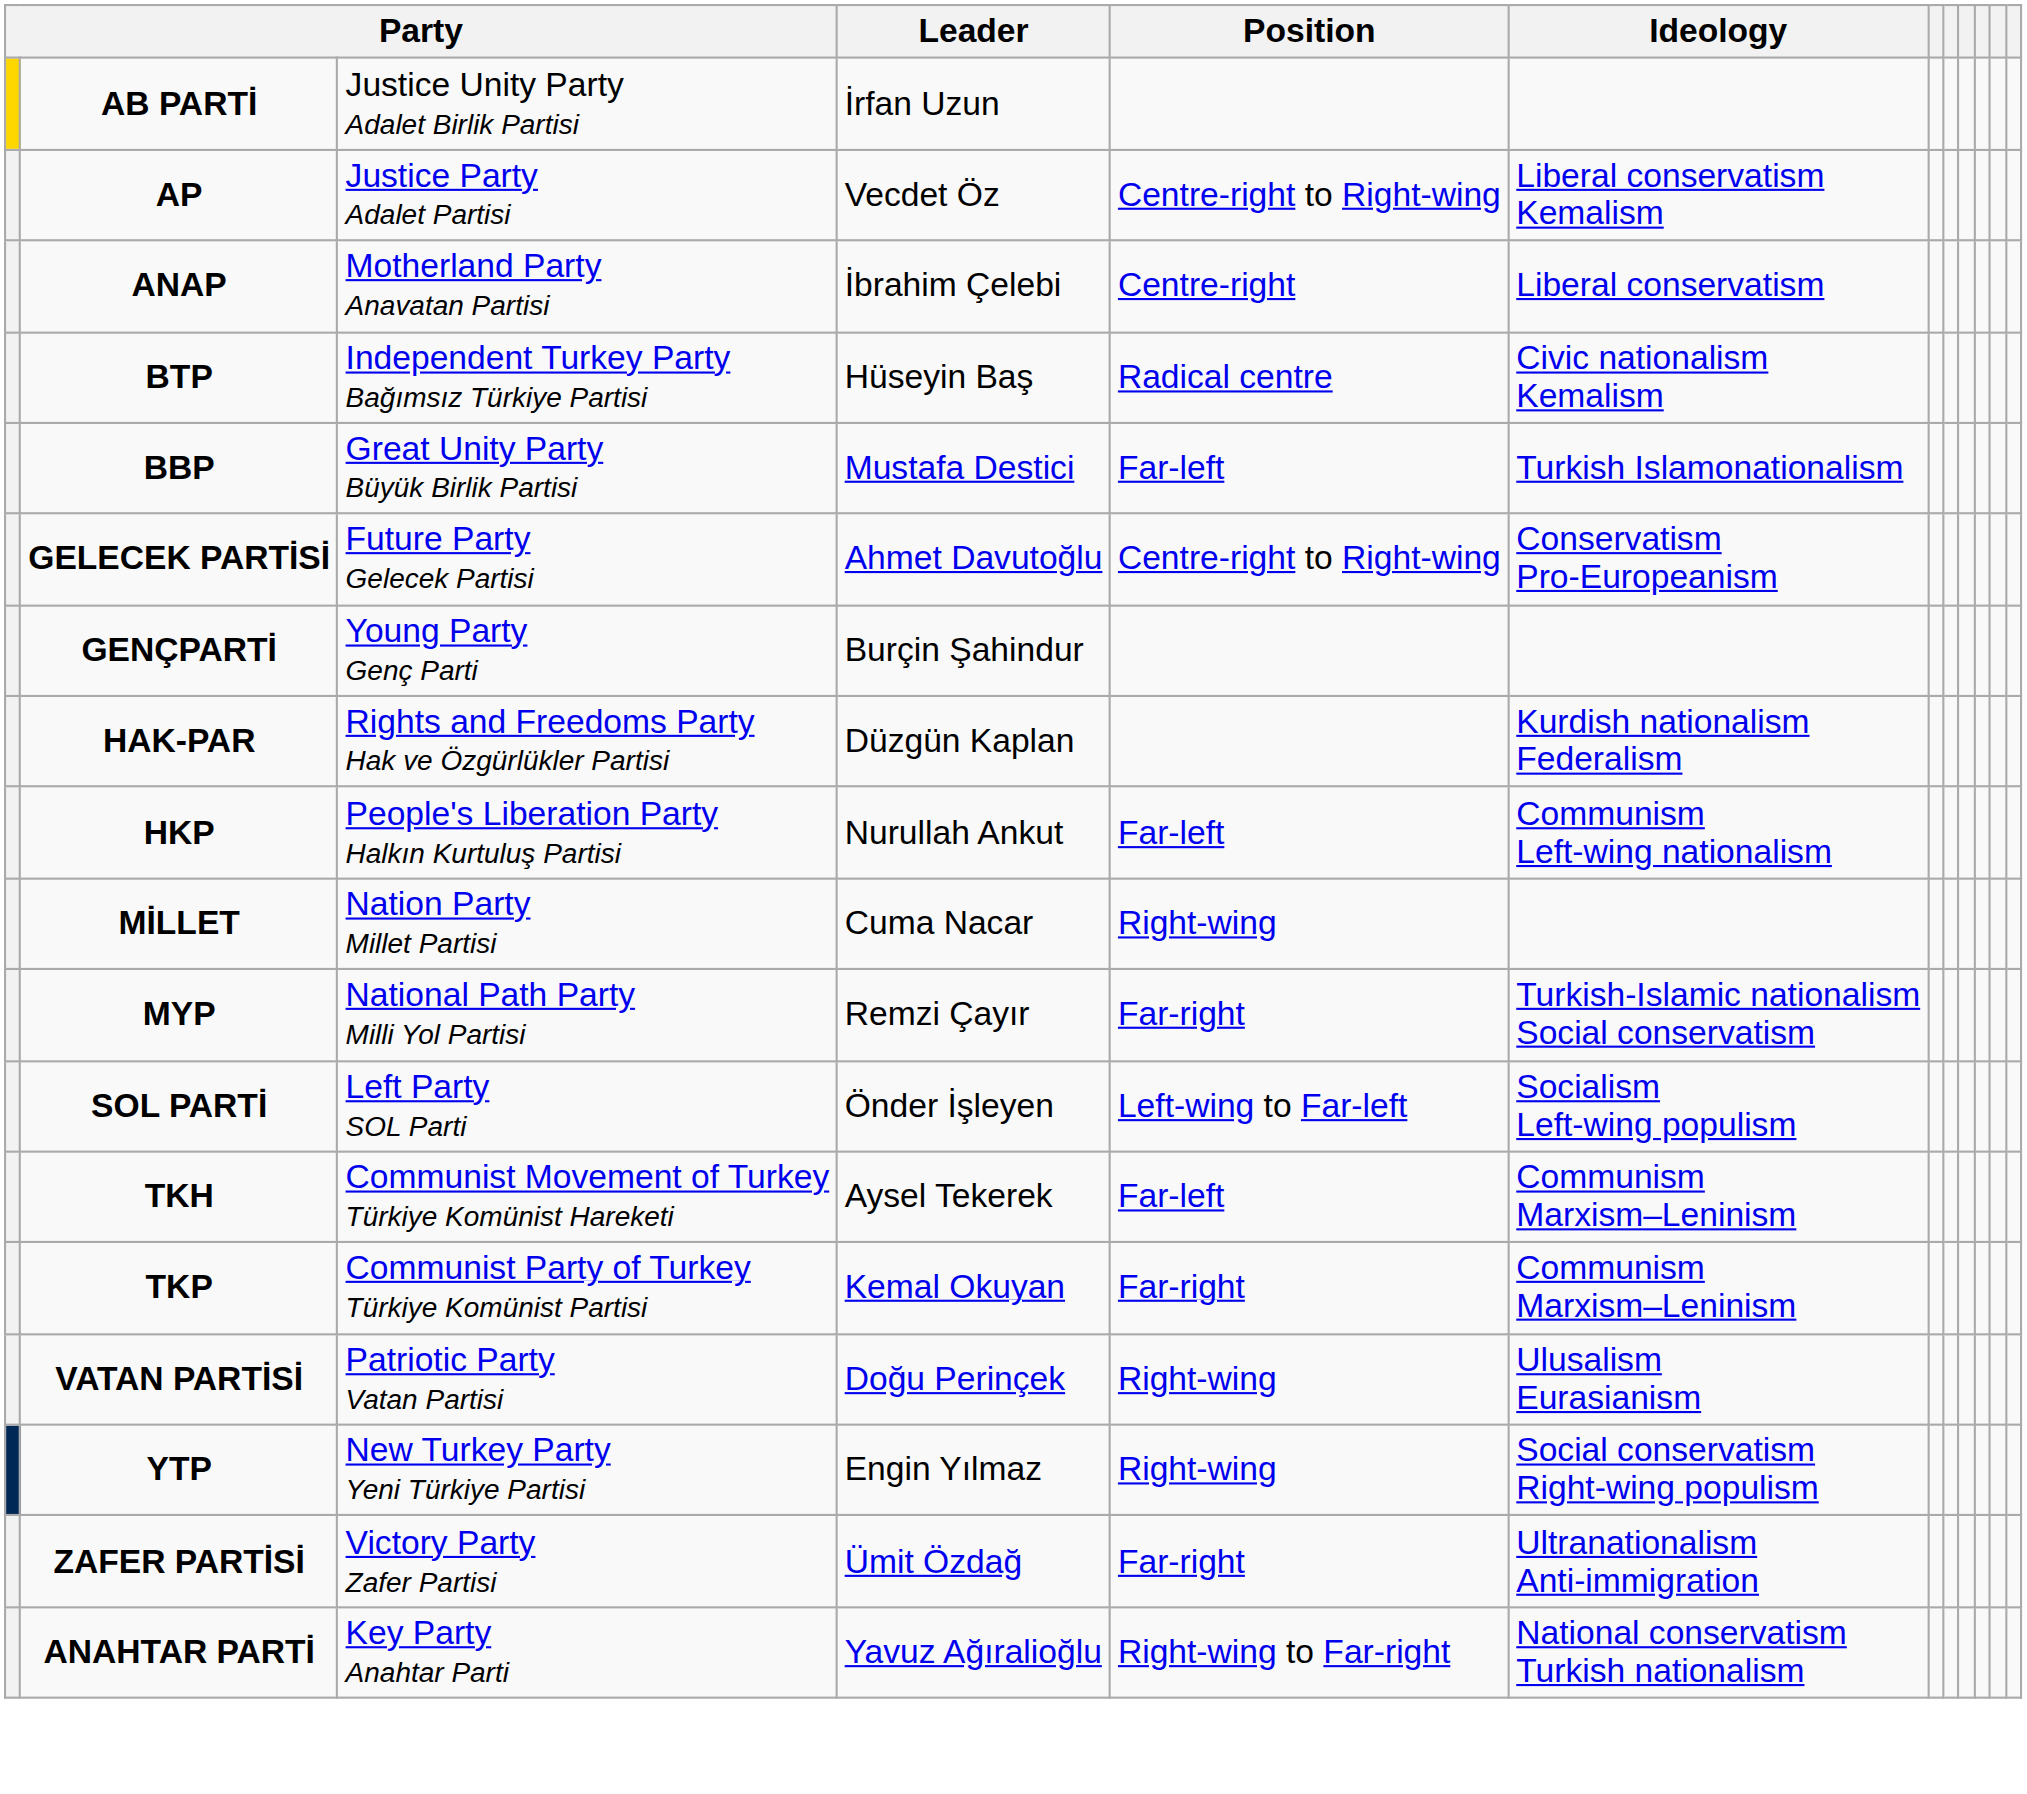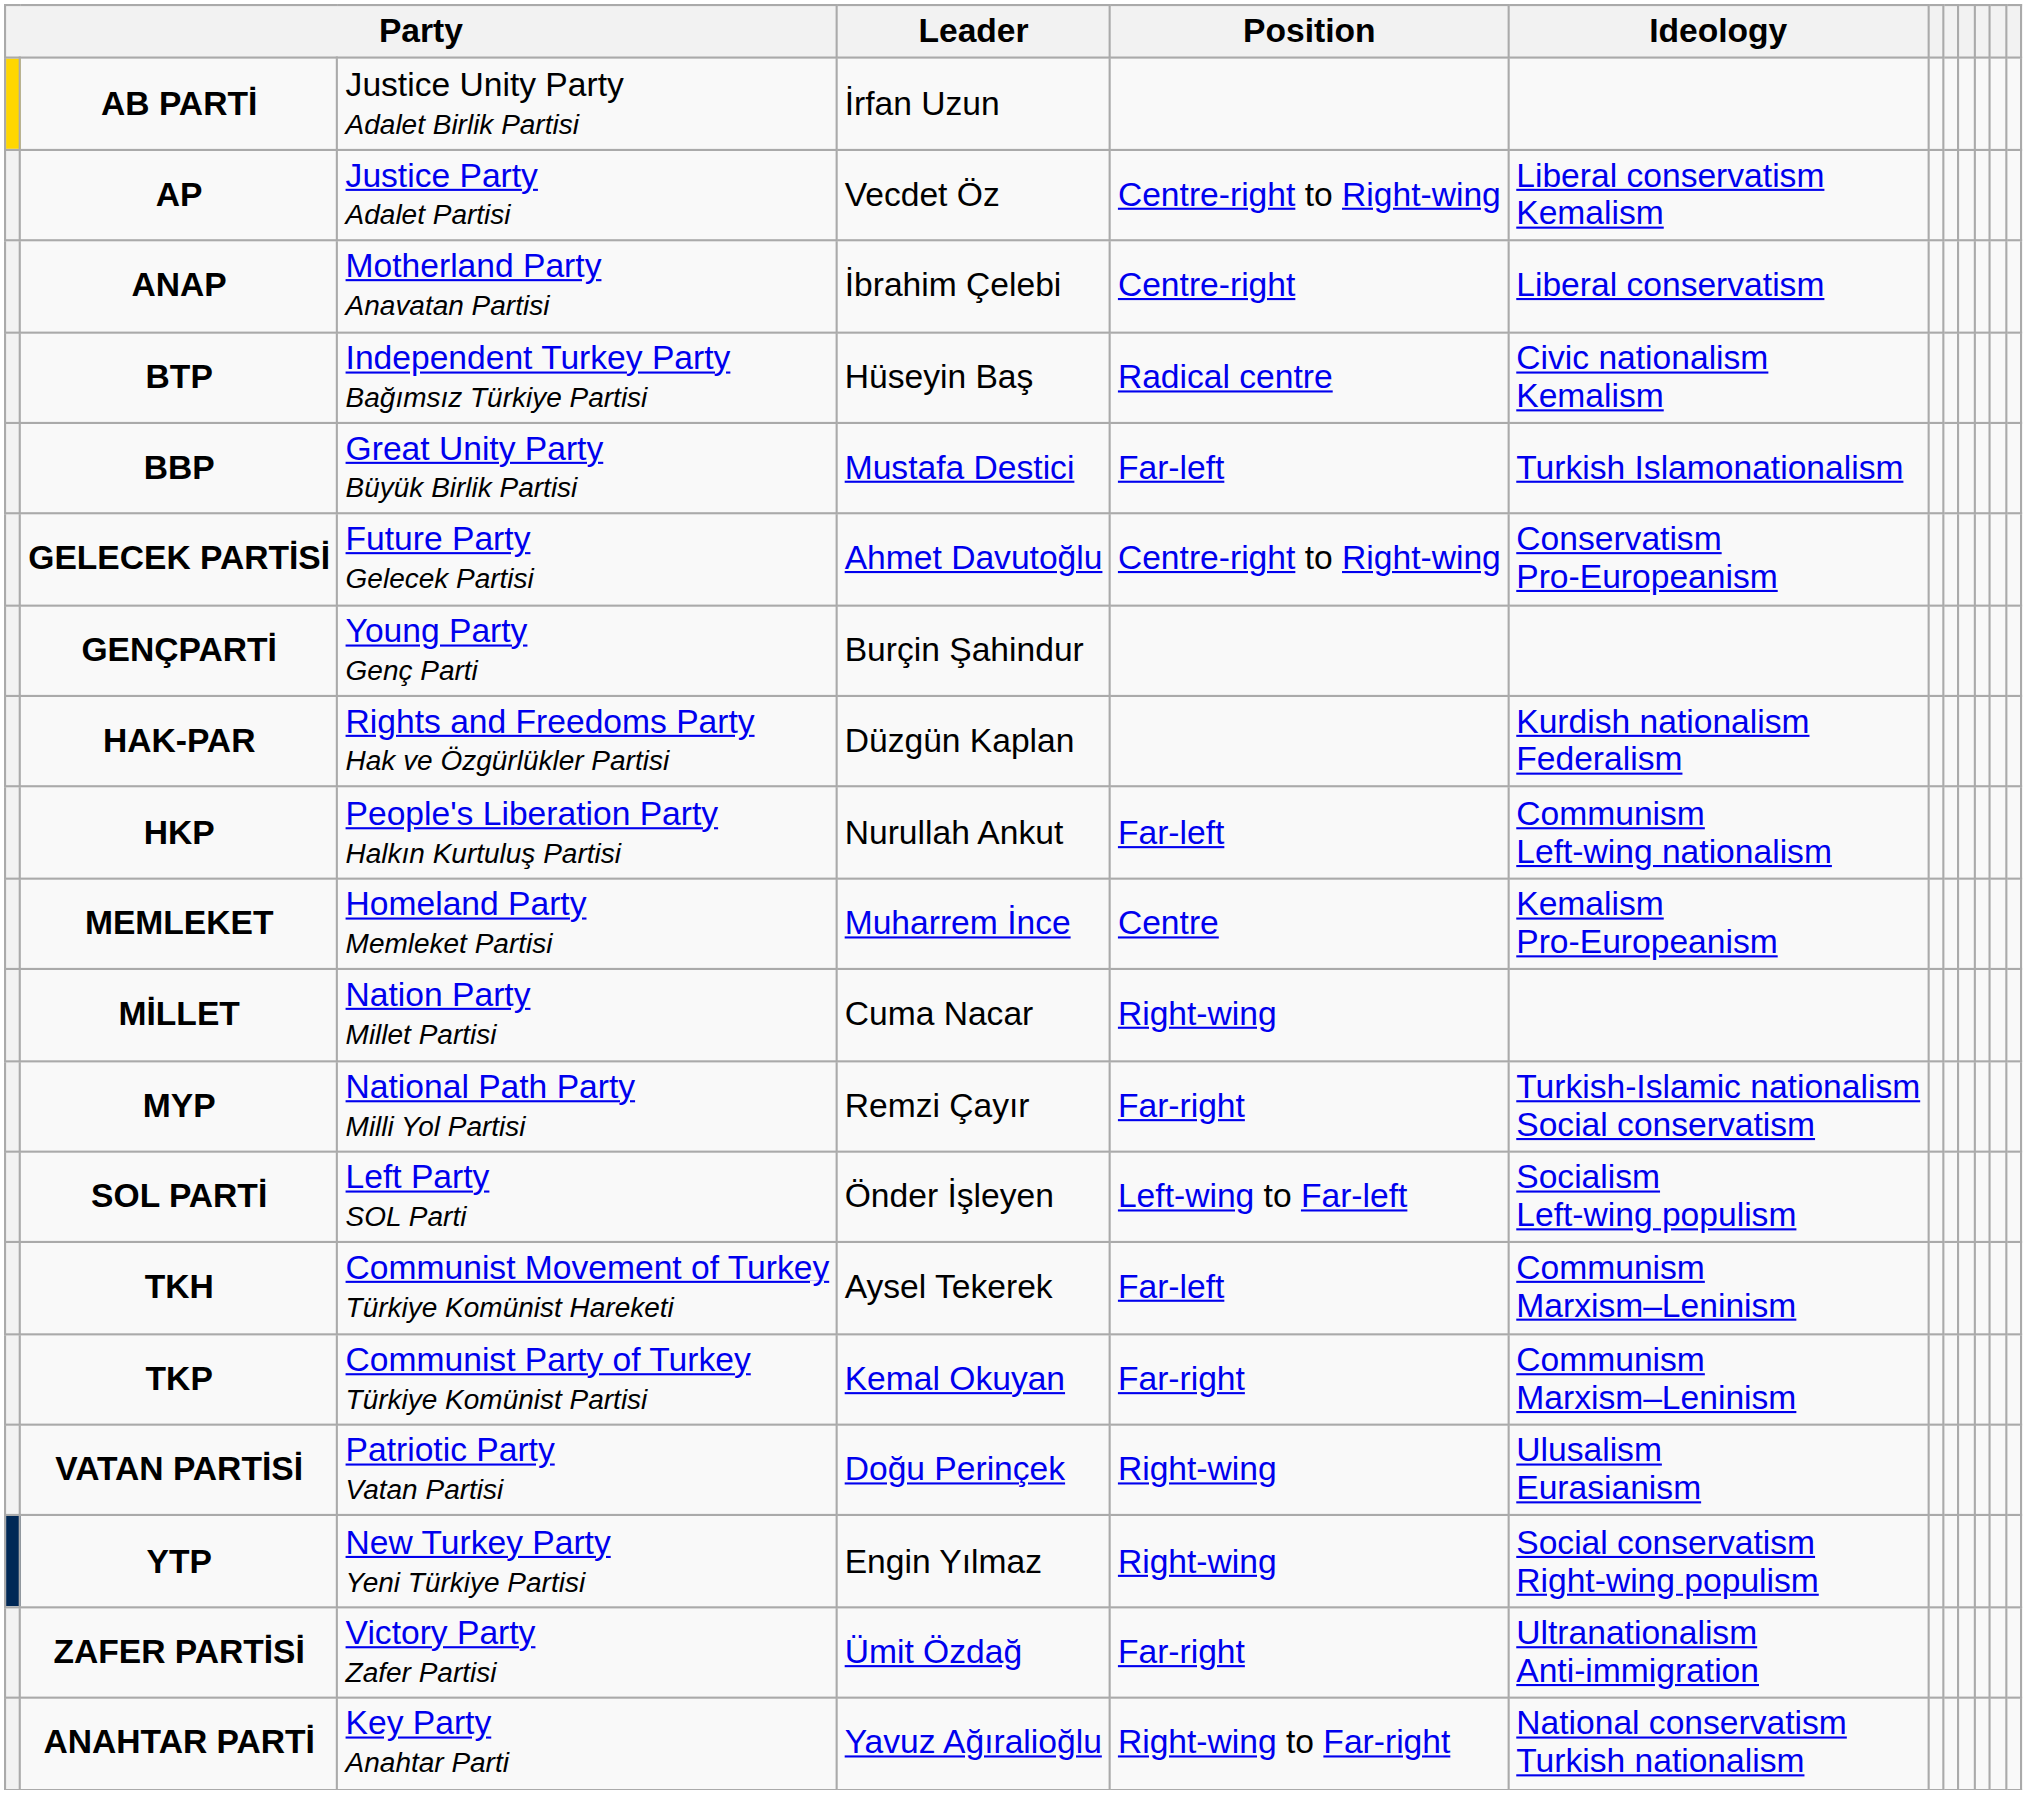+ row: (179, 923)
